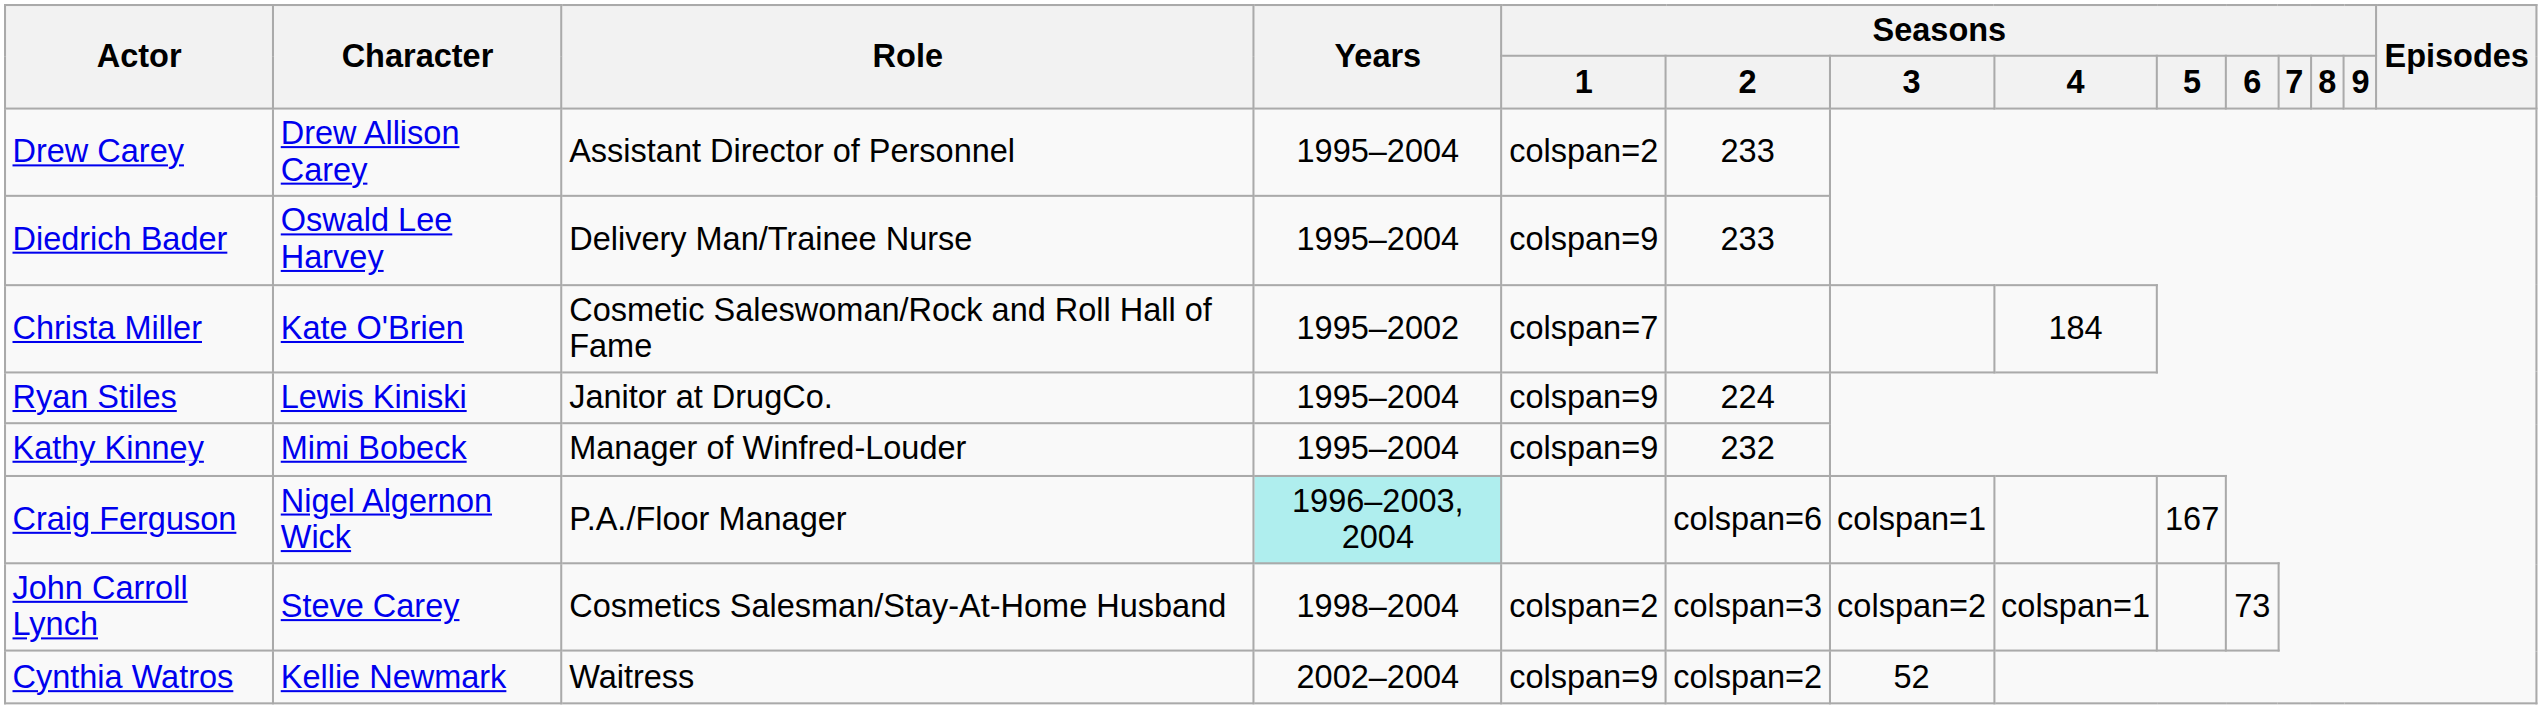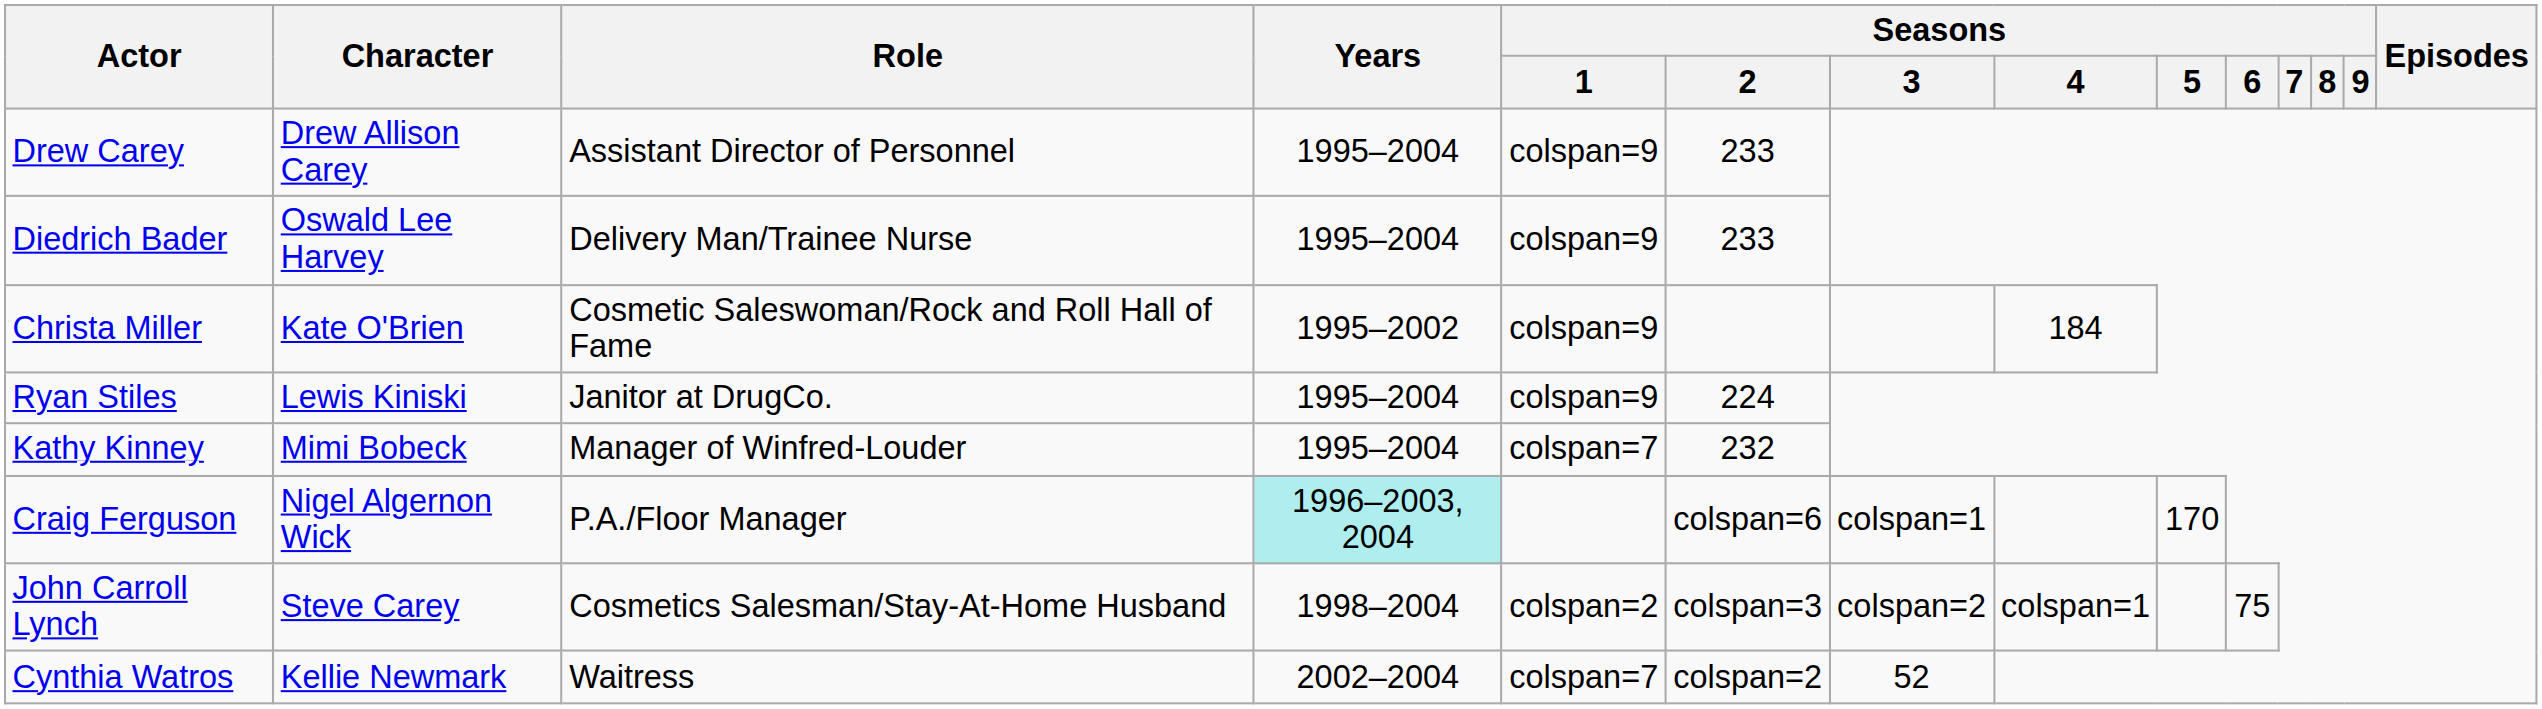(1584, 151) colspan=2 -> (1584, 151) colspan=9
(1584, 327) colspan=7 -> (1584, 327) colspan=9
(1584, 448) colspan=9 -> (1584, 448) colspan=7
(2192, 518) 167 -> (2192, 518) 170
(2252, 606) 73 -> (2252, 606) 75
(1584, 676) colspan=9 -> (1584, 676) colspan=7
